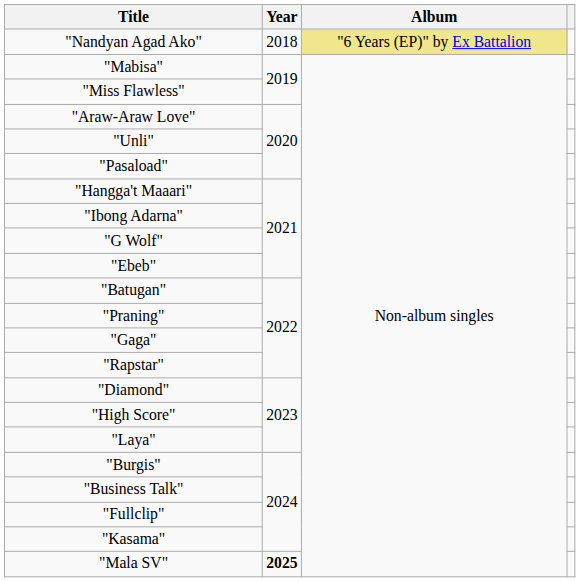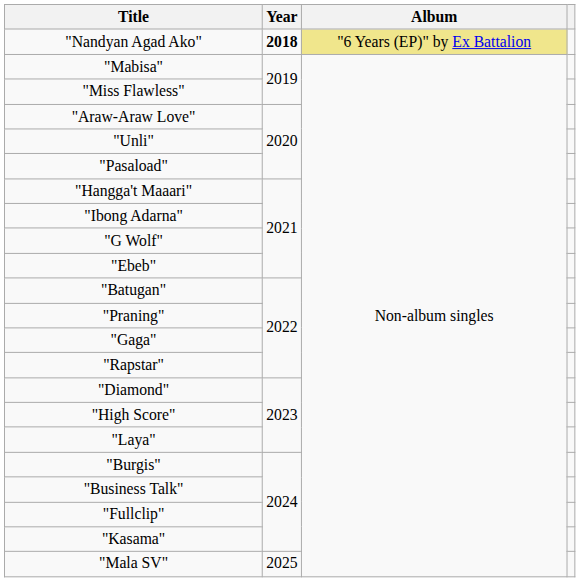(282, 41) normal -> (282, 41) bold
(282, 564) bold -> (282, 564) normal
